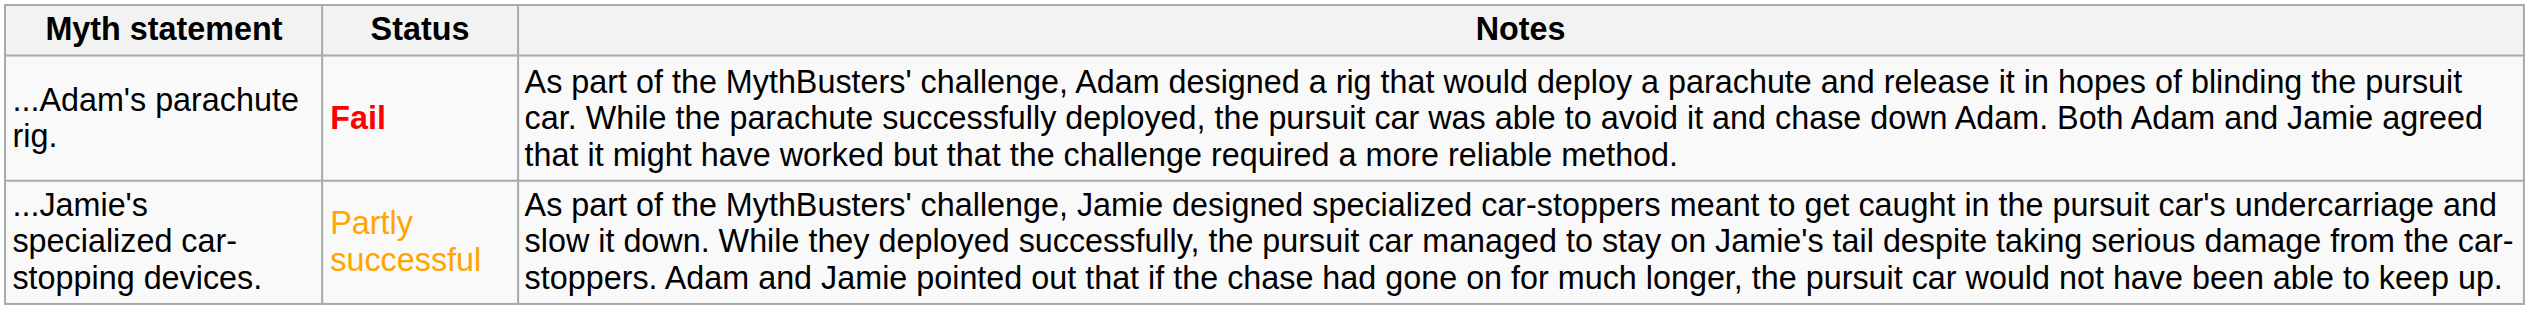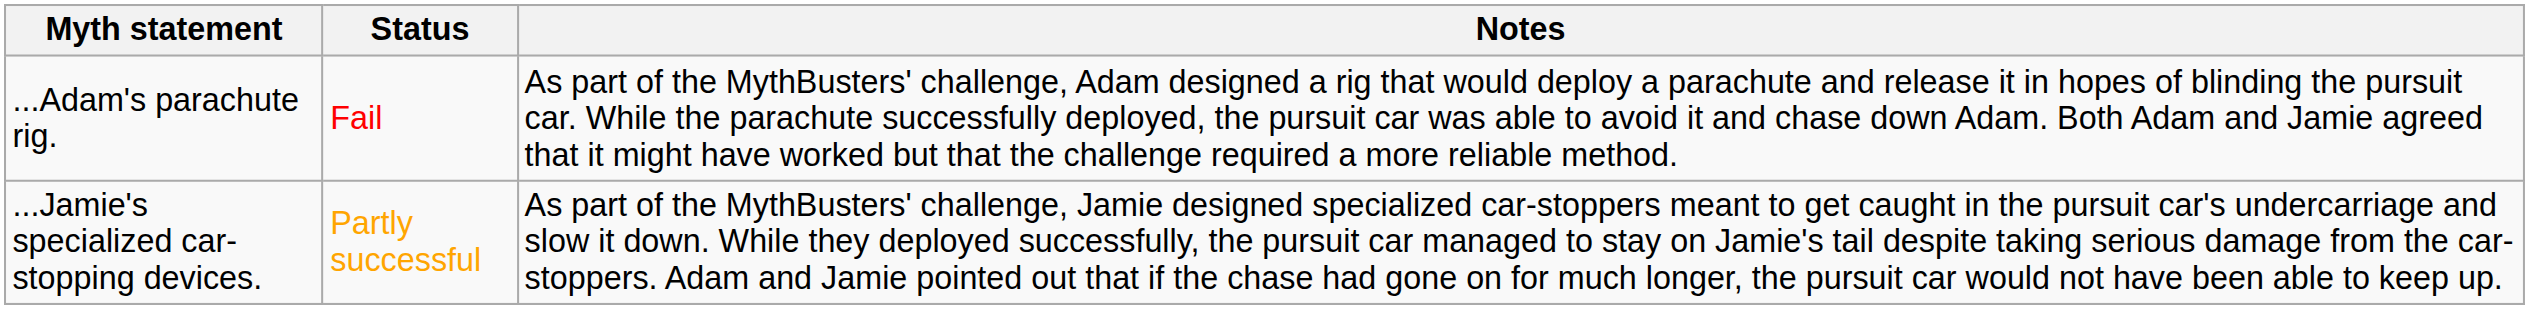(358, 117) bold -> (356, 117) normal
